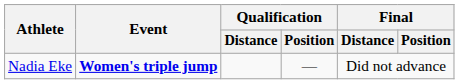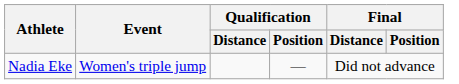(148, 66) bold -> (143, 66) normal
